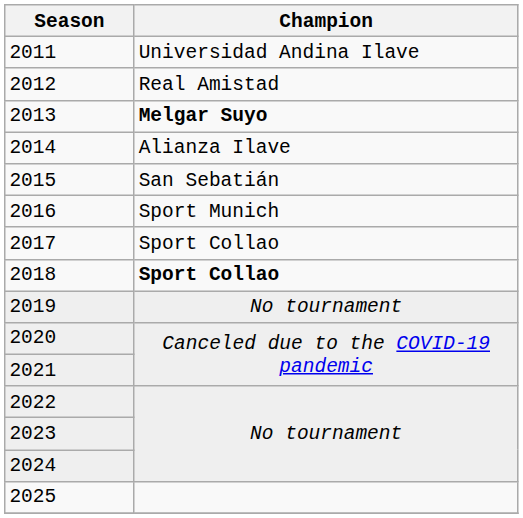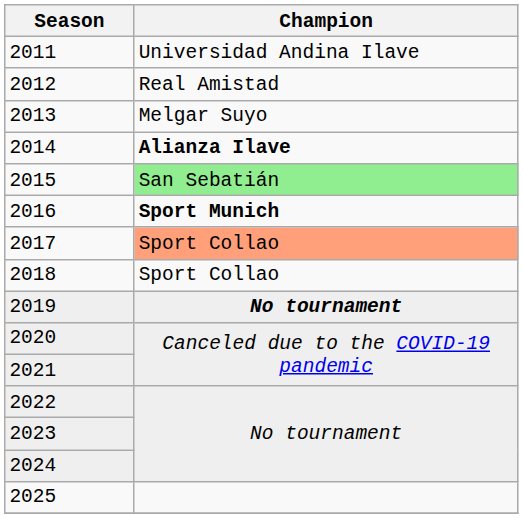(203, 116) bold -> (203, 116) normal
(215, 148) normal -> (215, 148) bold
(209, 180) no background -> (209, 180) lightgreen background
(209, 211) normal -> (209, 211) bold
(209, 243) no background -> (209, 243) lightsalmon background
(209, 275) bold -> (209, 275) normal
(326, 307) normal -> (326, 307) bold
